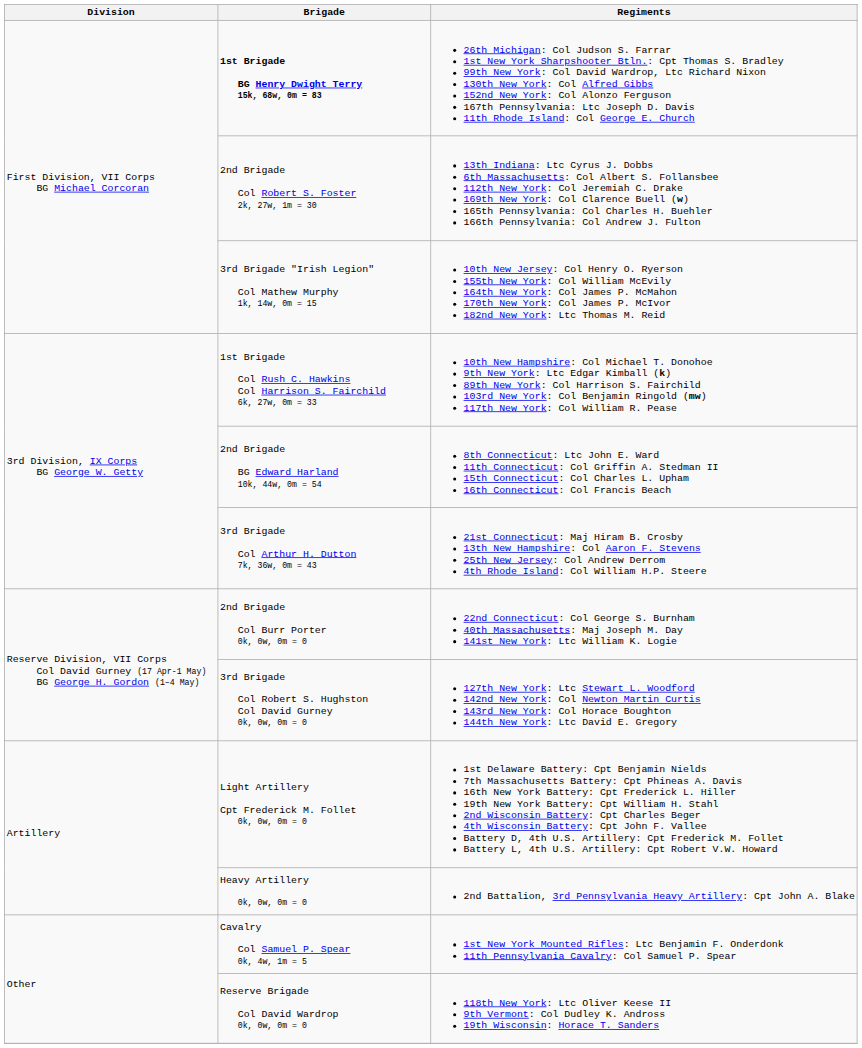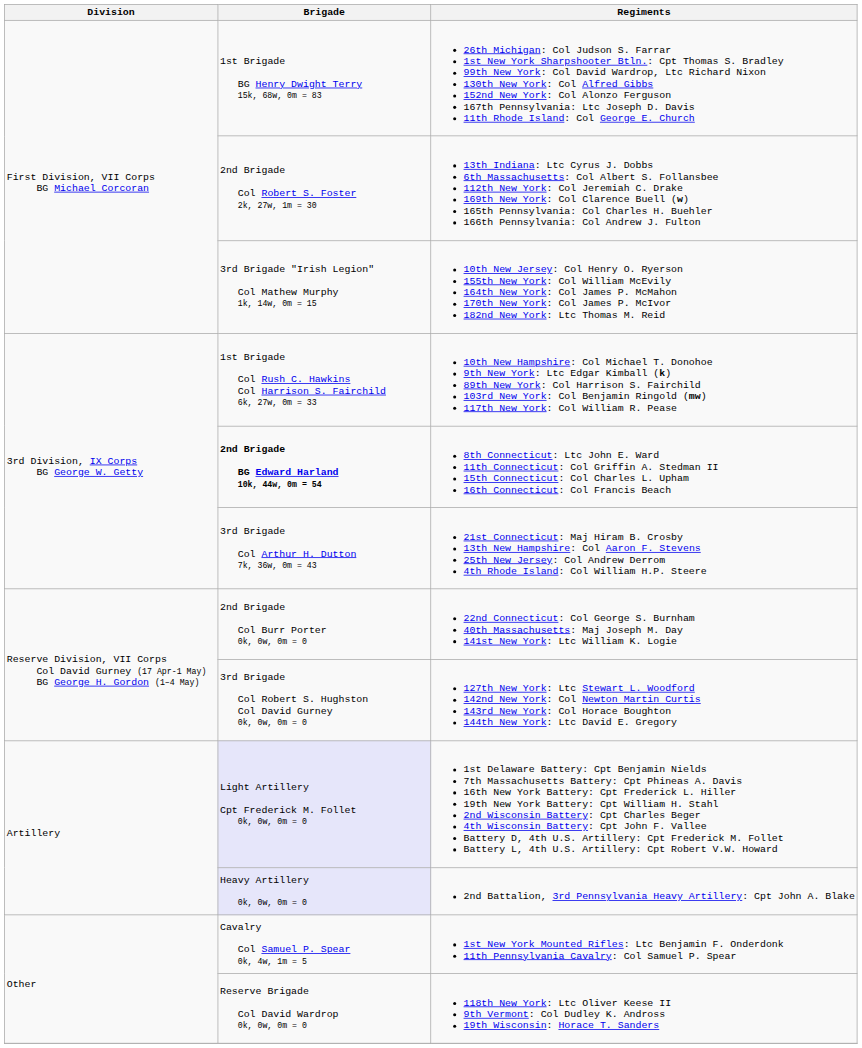(291, 78) bold -> (291, 78) normal
(279, 467) normal -> (279, 467) bold
(288, 804) no background -> (288, 804) lavender background
(264, 891) no background -> (264, 891) lavender background
